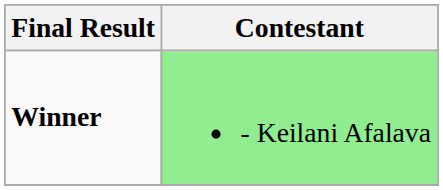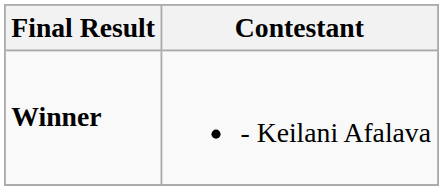(299, 134) lightgreen background -> (299, 134) no background
